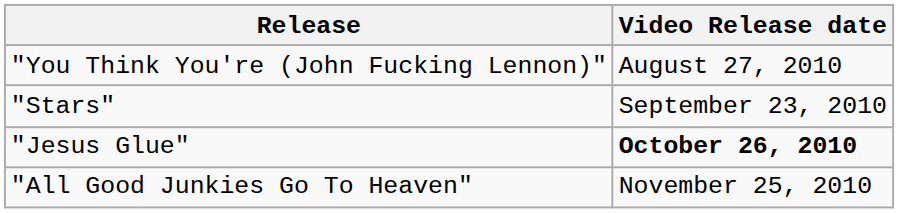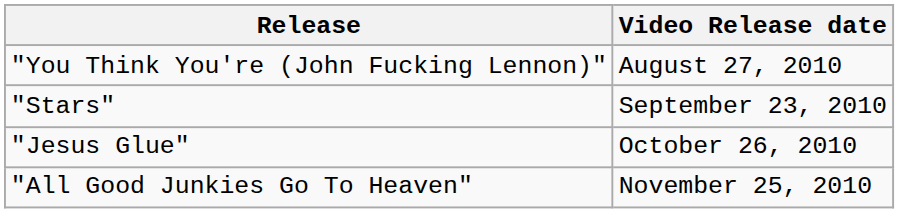(738, 147) bold -> (738, 147) normal
